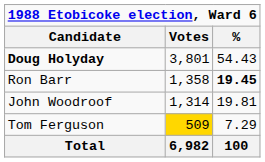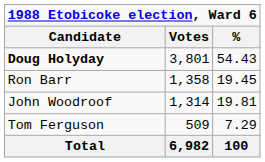(237, 81) bold -> (237, 81) normal
(197, 125) gold background -> (197, 125) no background
